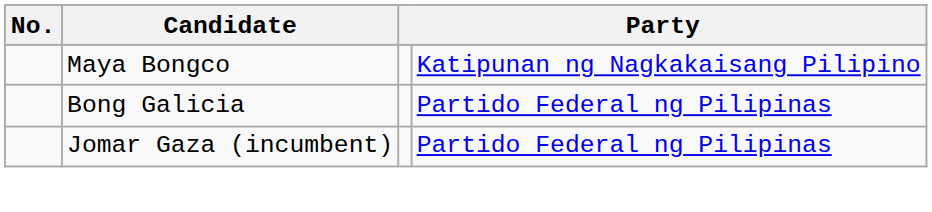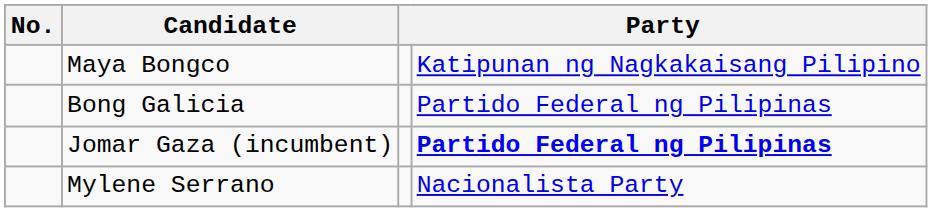(624, 146) normal -> (624, 146) bold
+ row: (171, 186)
